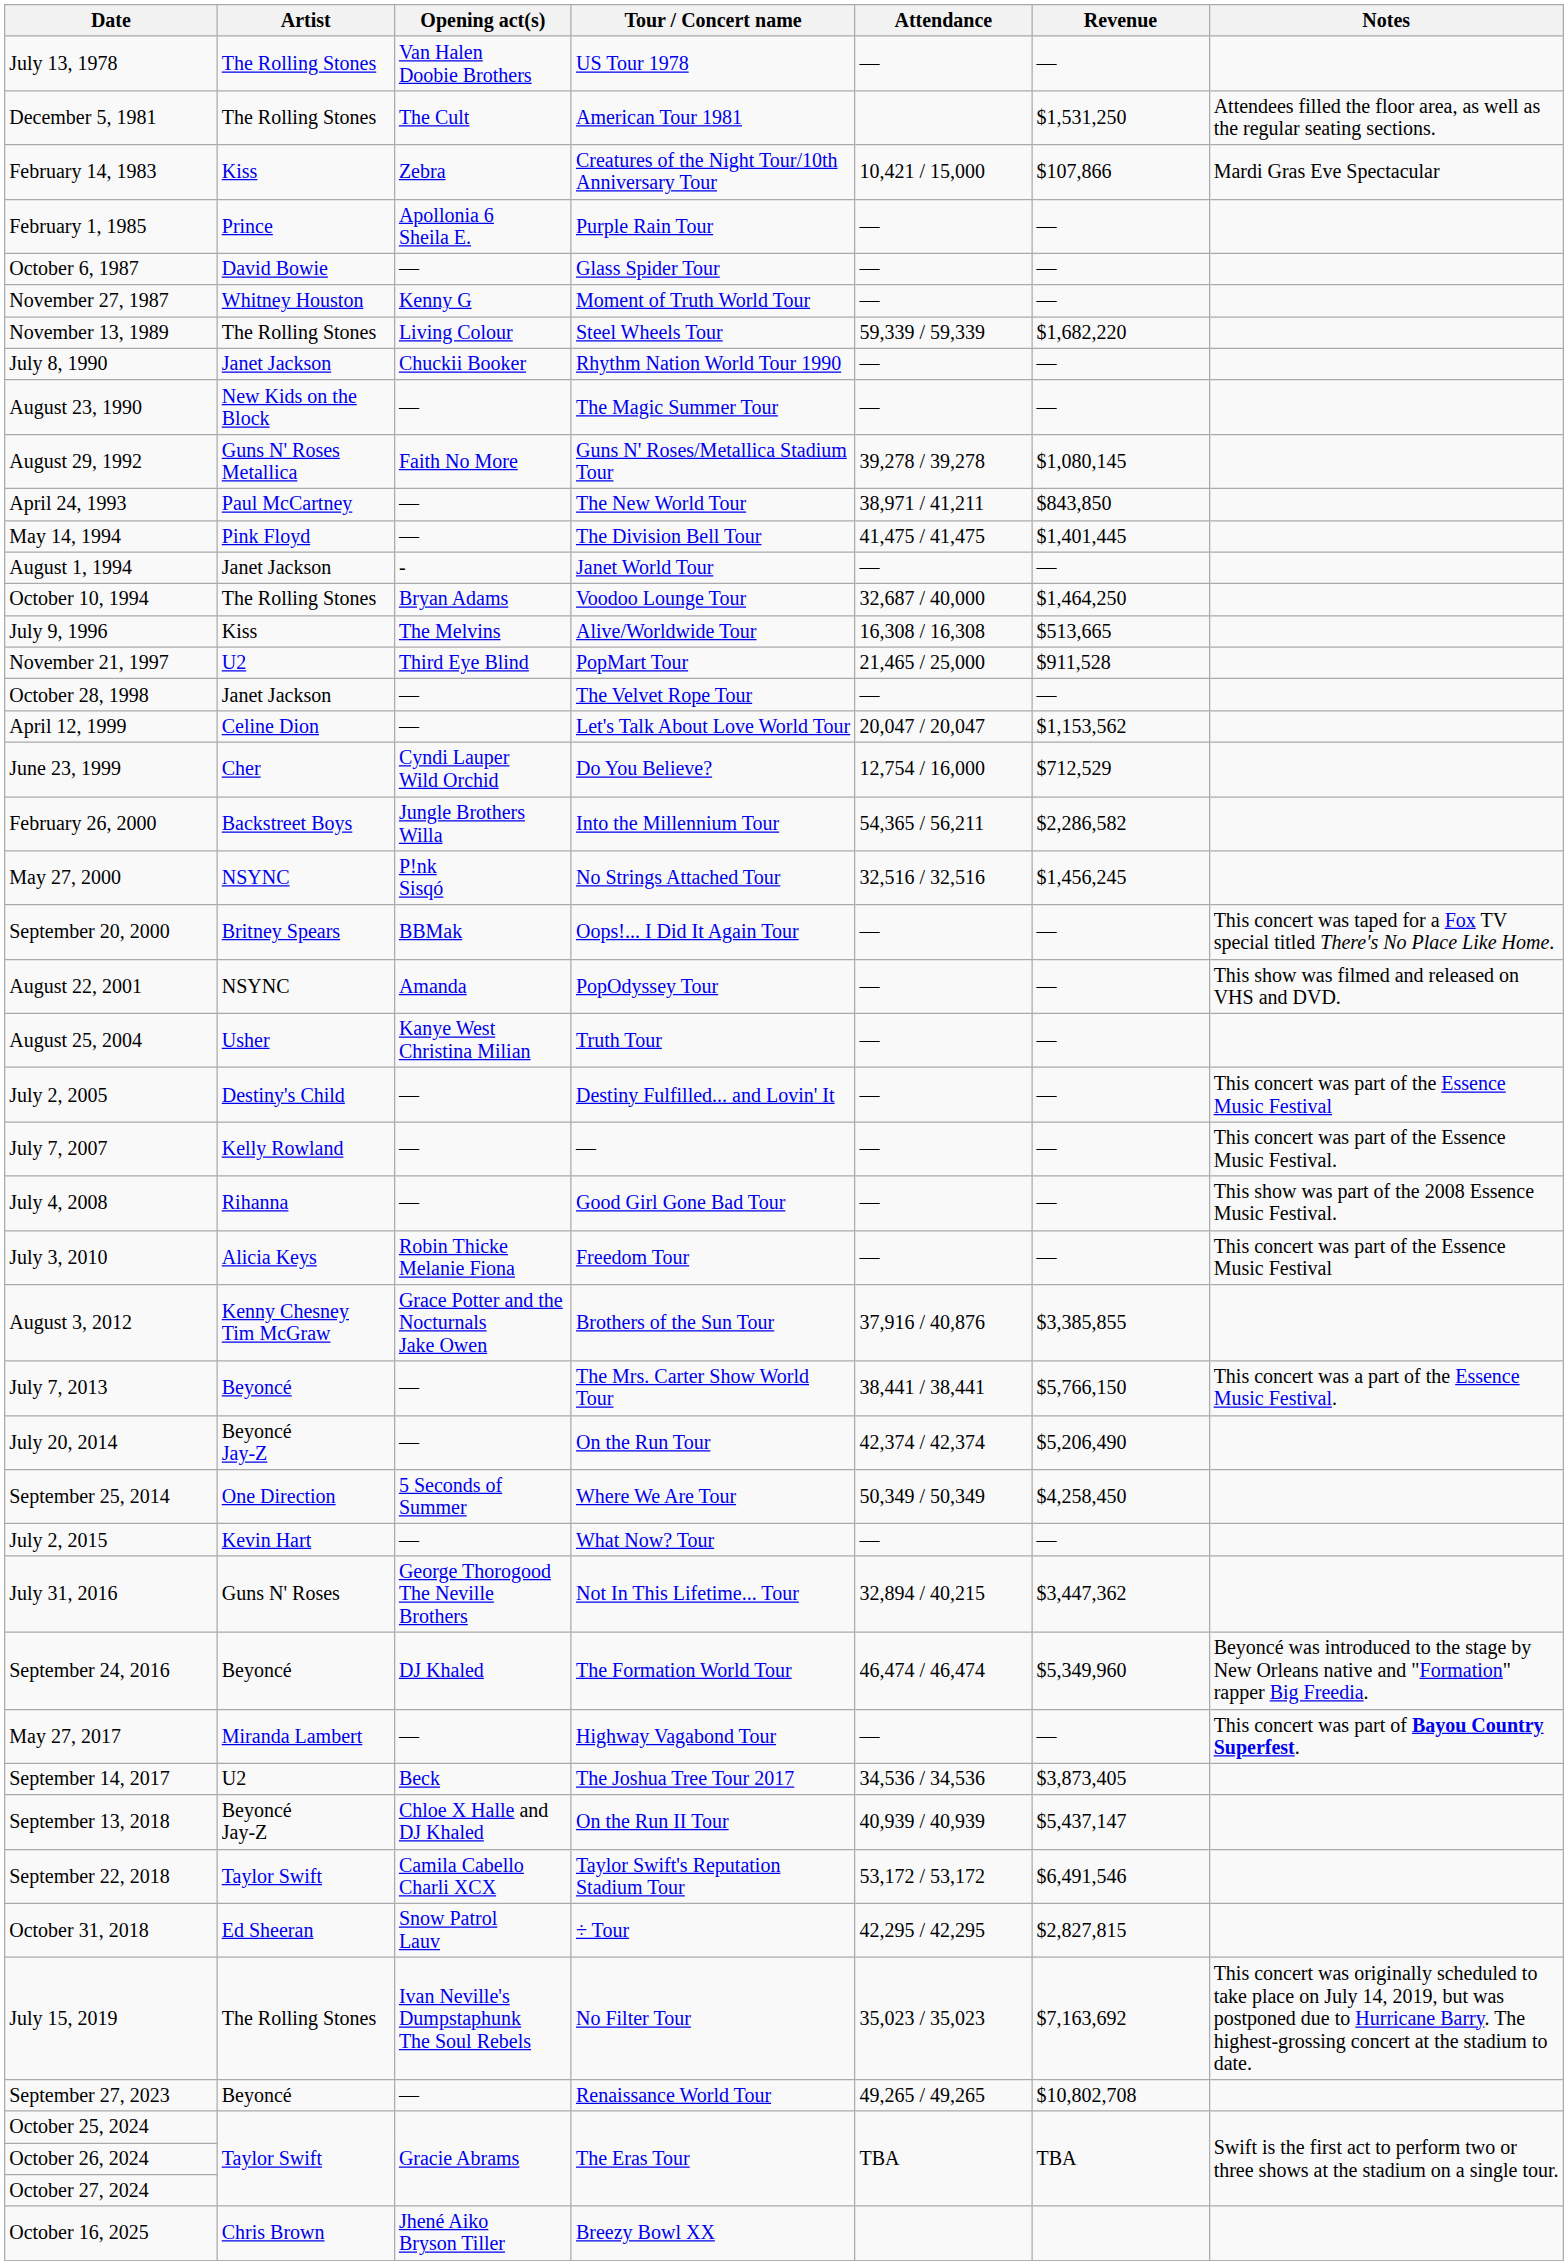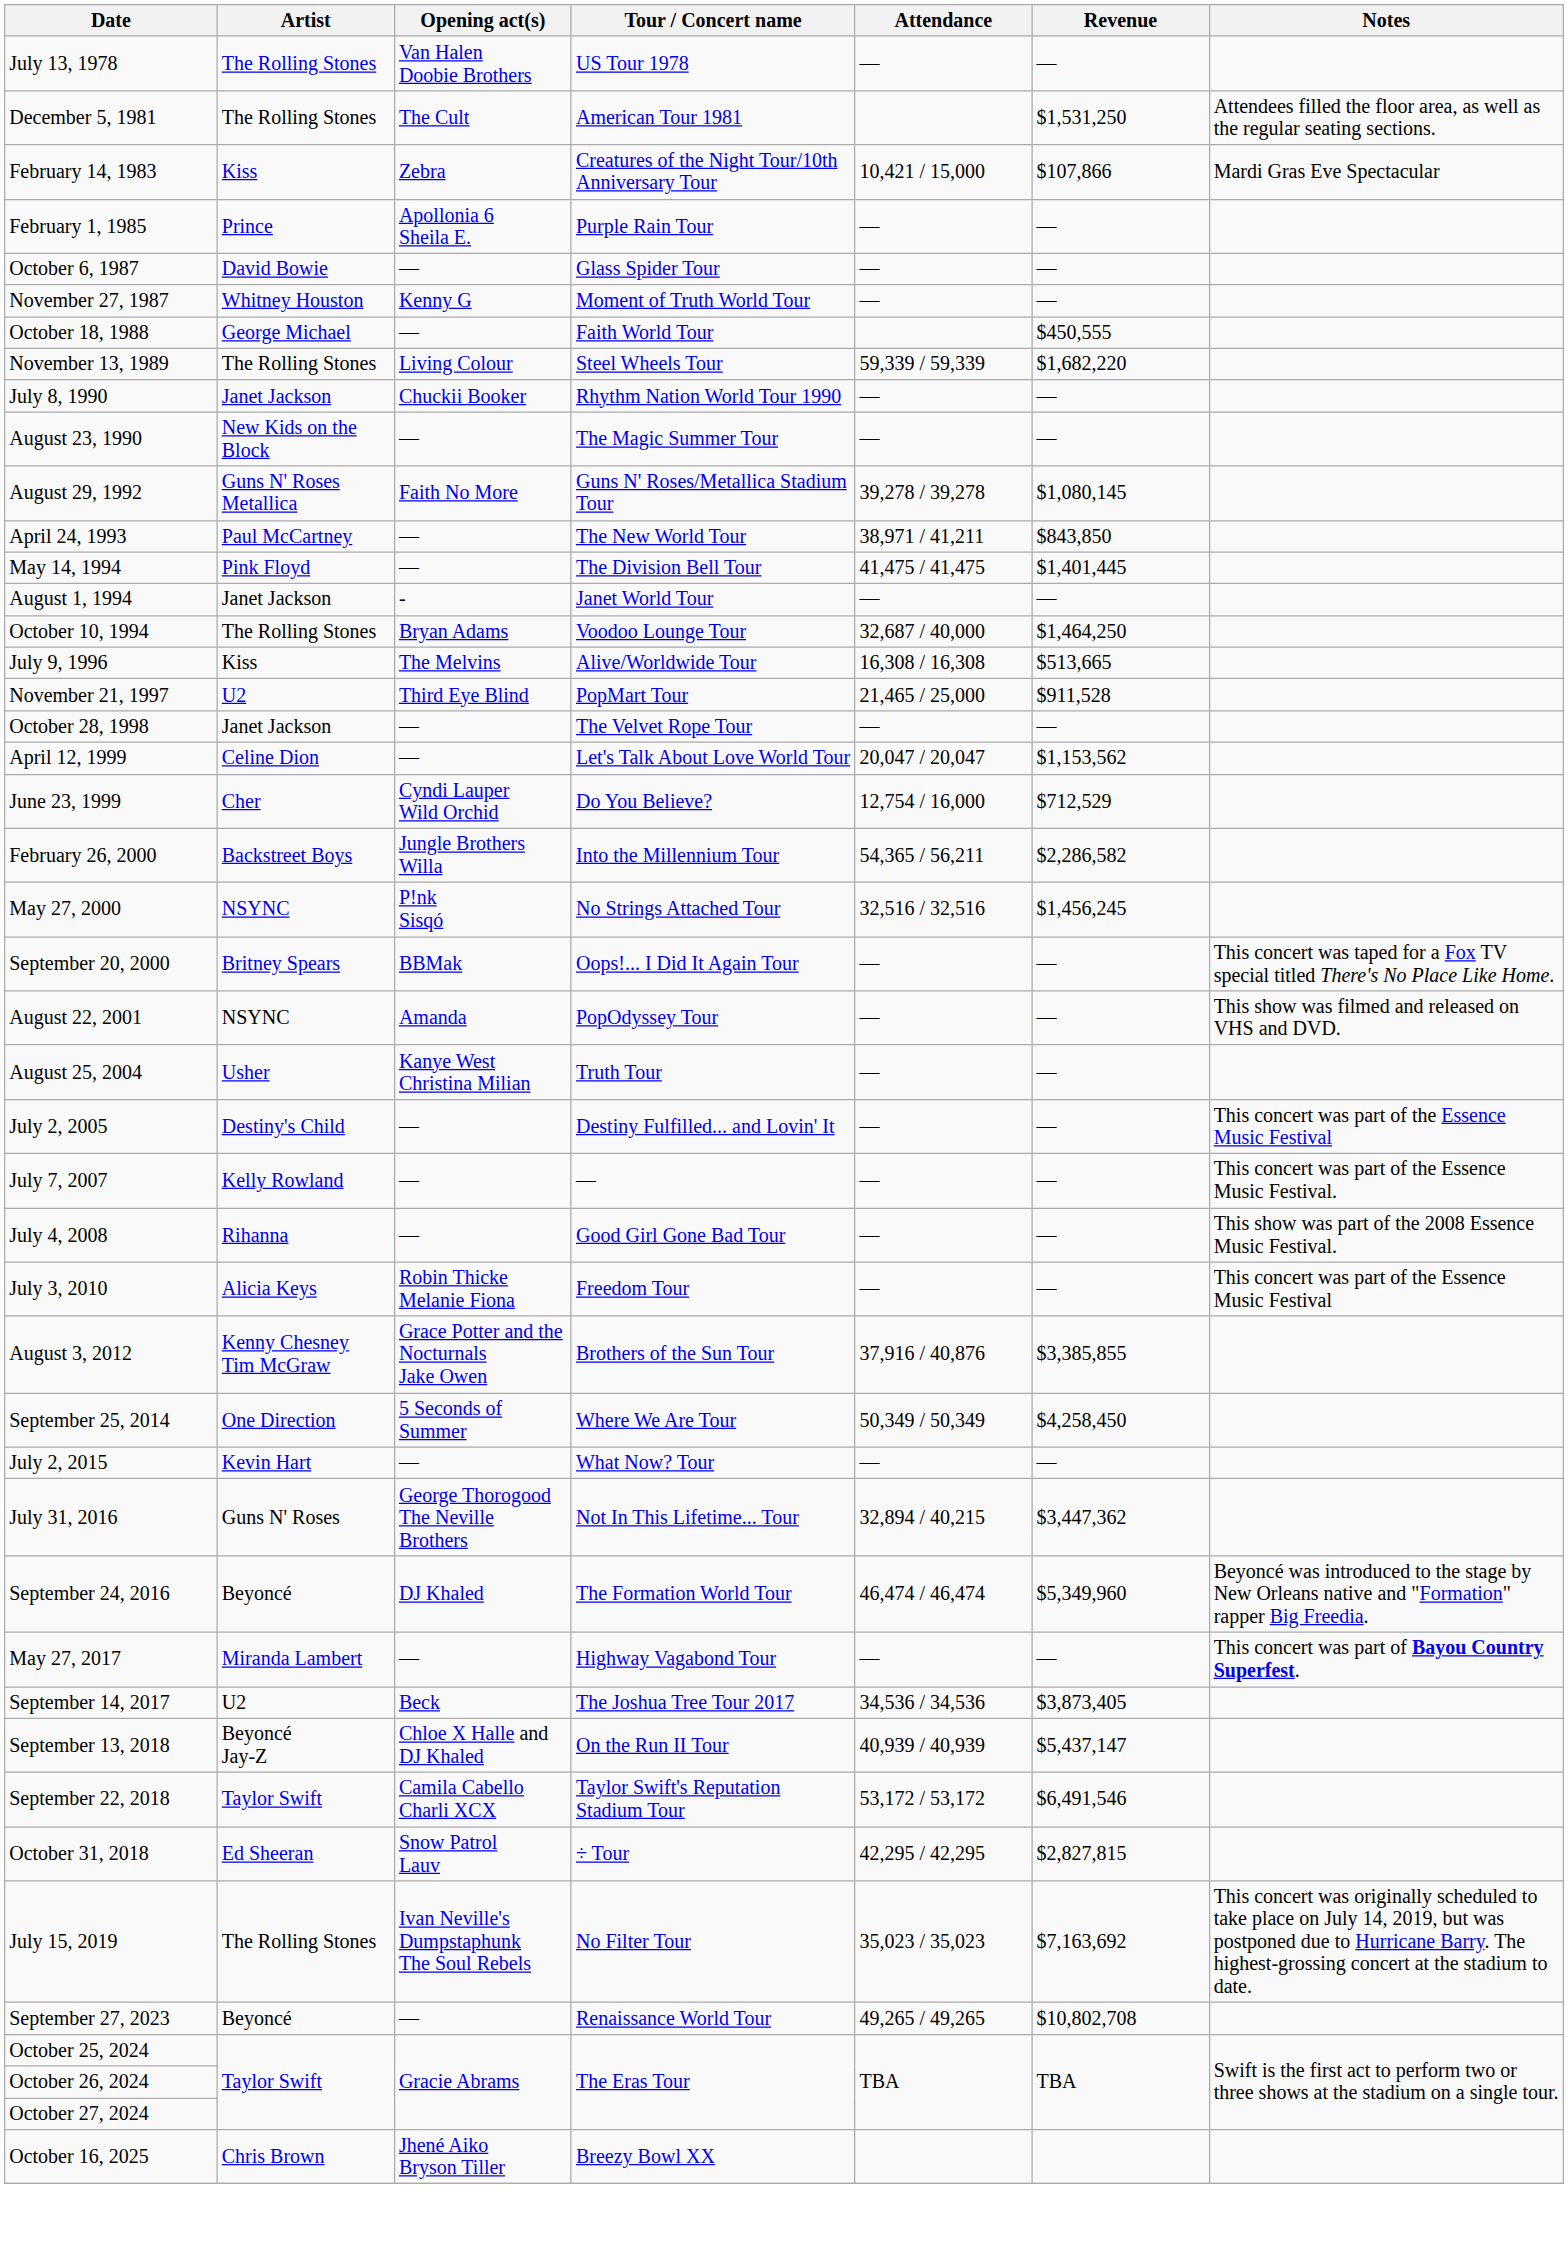+ row: (79, 332)
- row: (58, 1388)
- row: (63, 1442)
